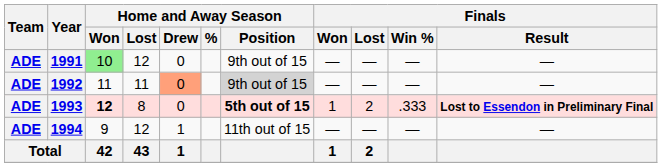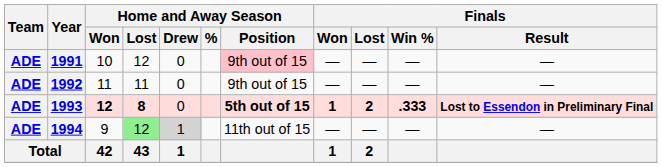(104, 61) lightgreen background -> (104, 61) no background
(267, 61) no background -> (267, 61) pink background
(181, 84) lightsalmon background -> (181, 84) no background
(267, 84) lightgrey background -> (267, 84) no background
(141, 106) normal -> (141, 106) bold
(332, 106) normal -> (332, 106) bold
(369, 106) normal -> (369, 106) bold
(412, 106) normal -> (412, 106) bold
(141, 129) no background -> (141, 129) lightgreen background
(181, 129) no background -> (181, 129) lightgrey background
